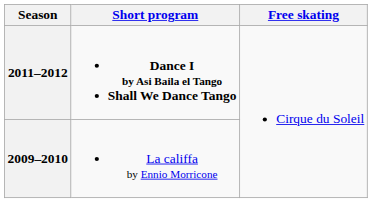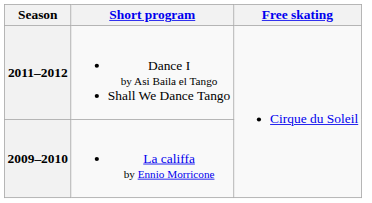(155, 80) bold -> (152, 80) normal
